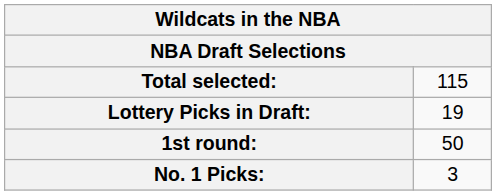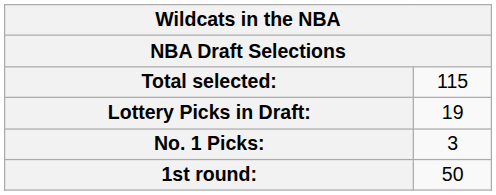rows swapped: (209, 143) <-> (209, 174)
